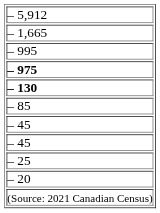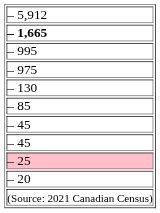(27, 33) normal -> (27, 33) bold
(22, 69) bold -> (22, 69) normal
(22, 87) bold -> (22, 87) normal
(19, 160) no background -> (19, 160) pink background
